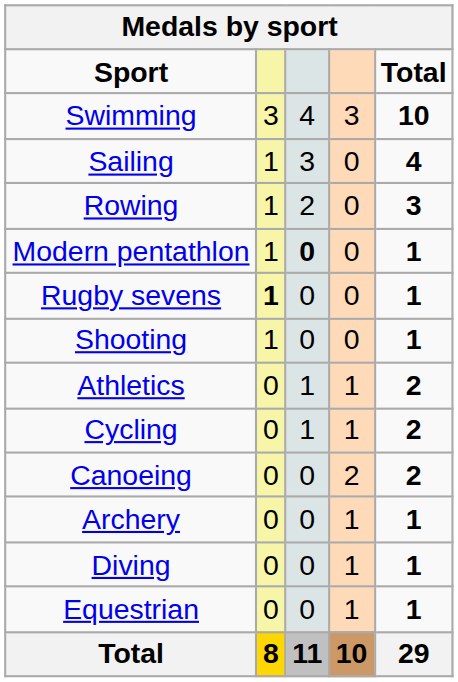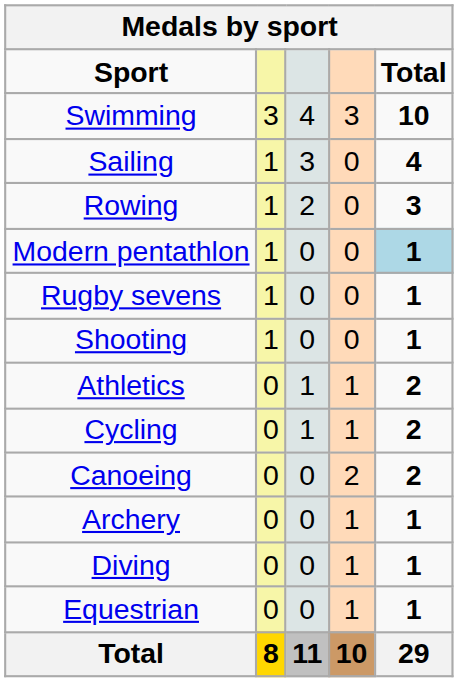(307, 251) bold -> (307, 251) normal
(414, 251) no background -> (414, 251) lightblue background
(271, 296) bold -> (271, 296) normal
